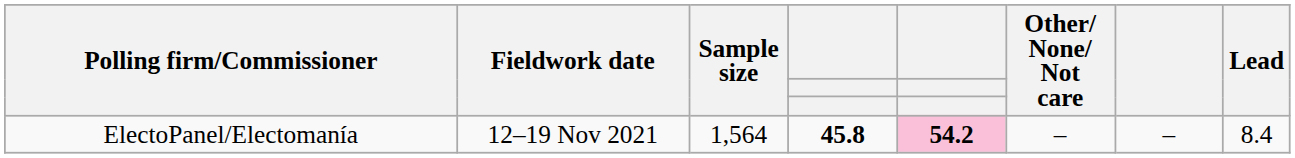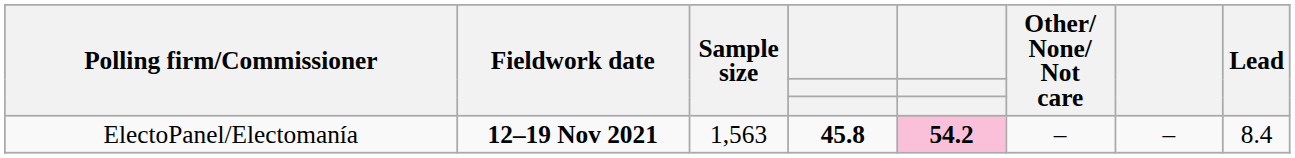(573, 134) normal -> (573, 134) bold
(739, 134) 1,564 -> (739, 134) 1,563
